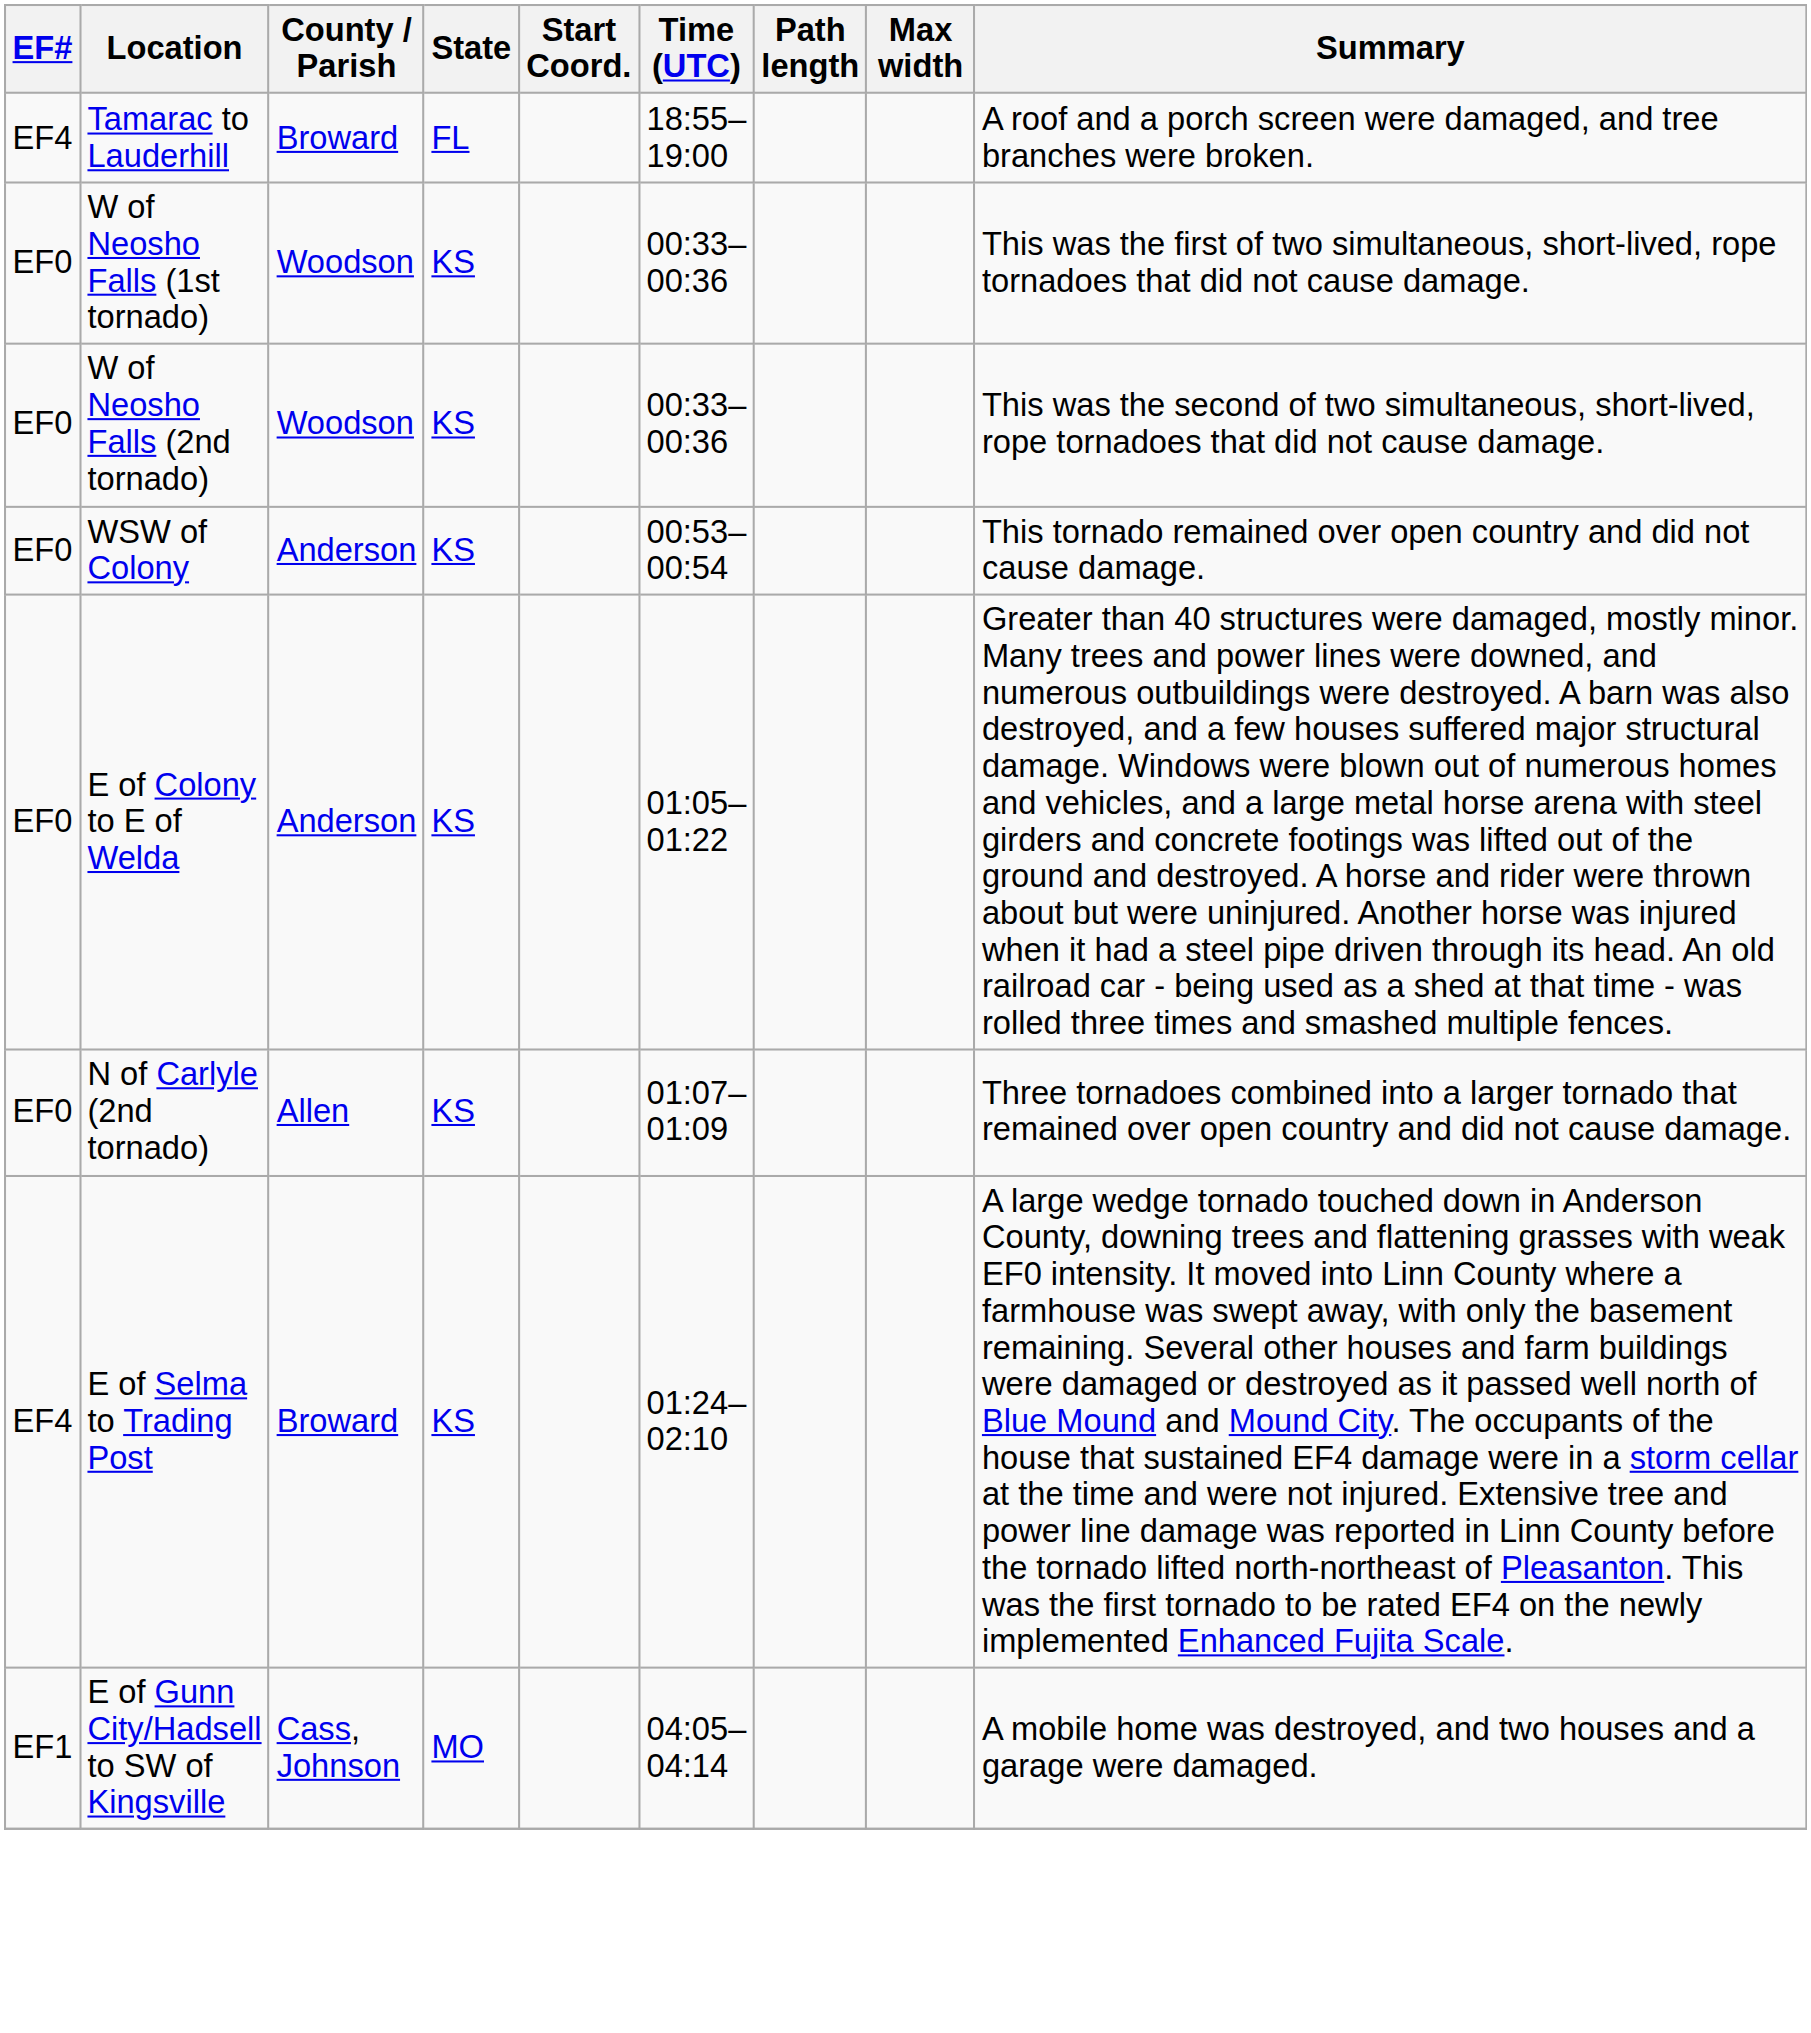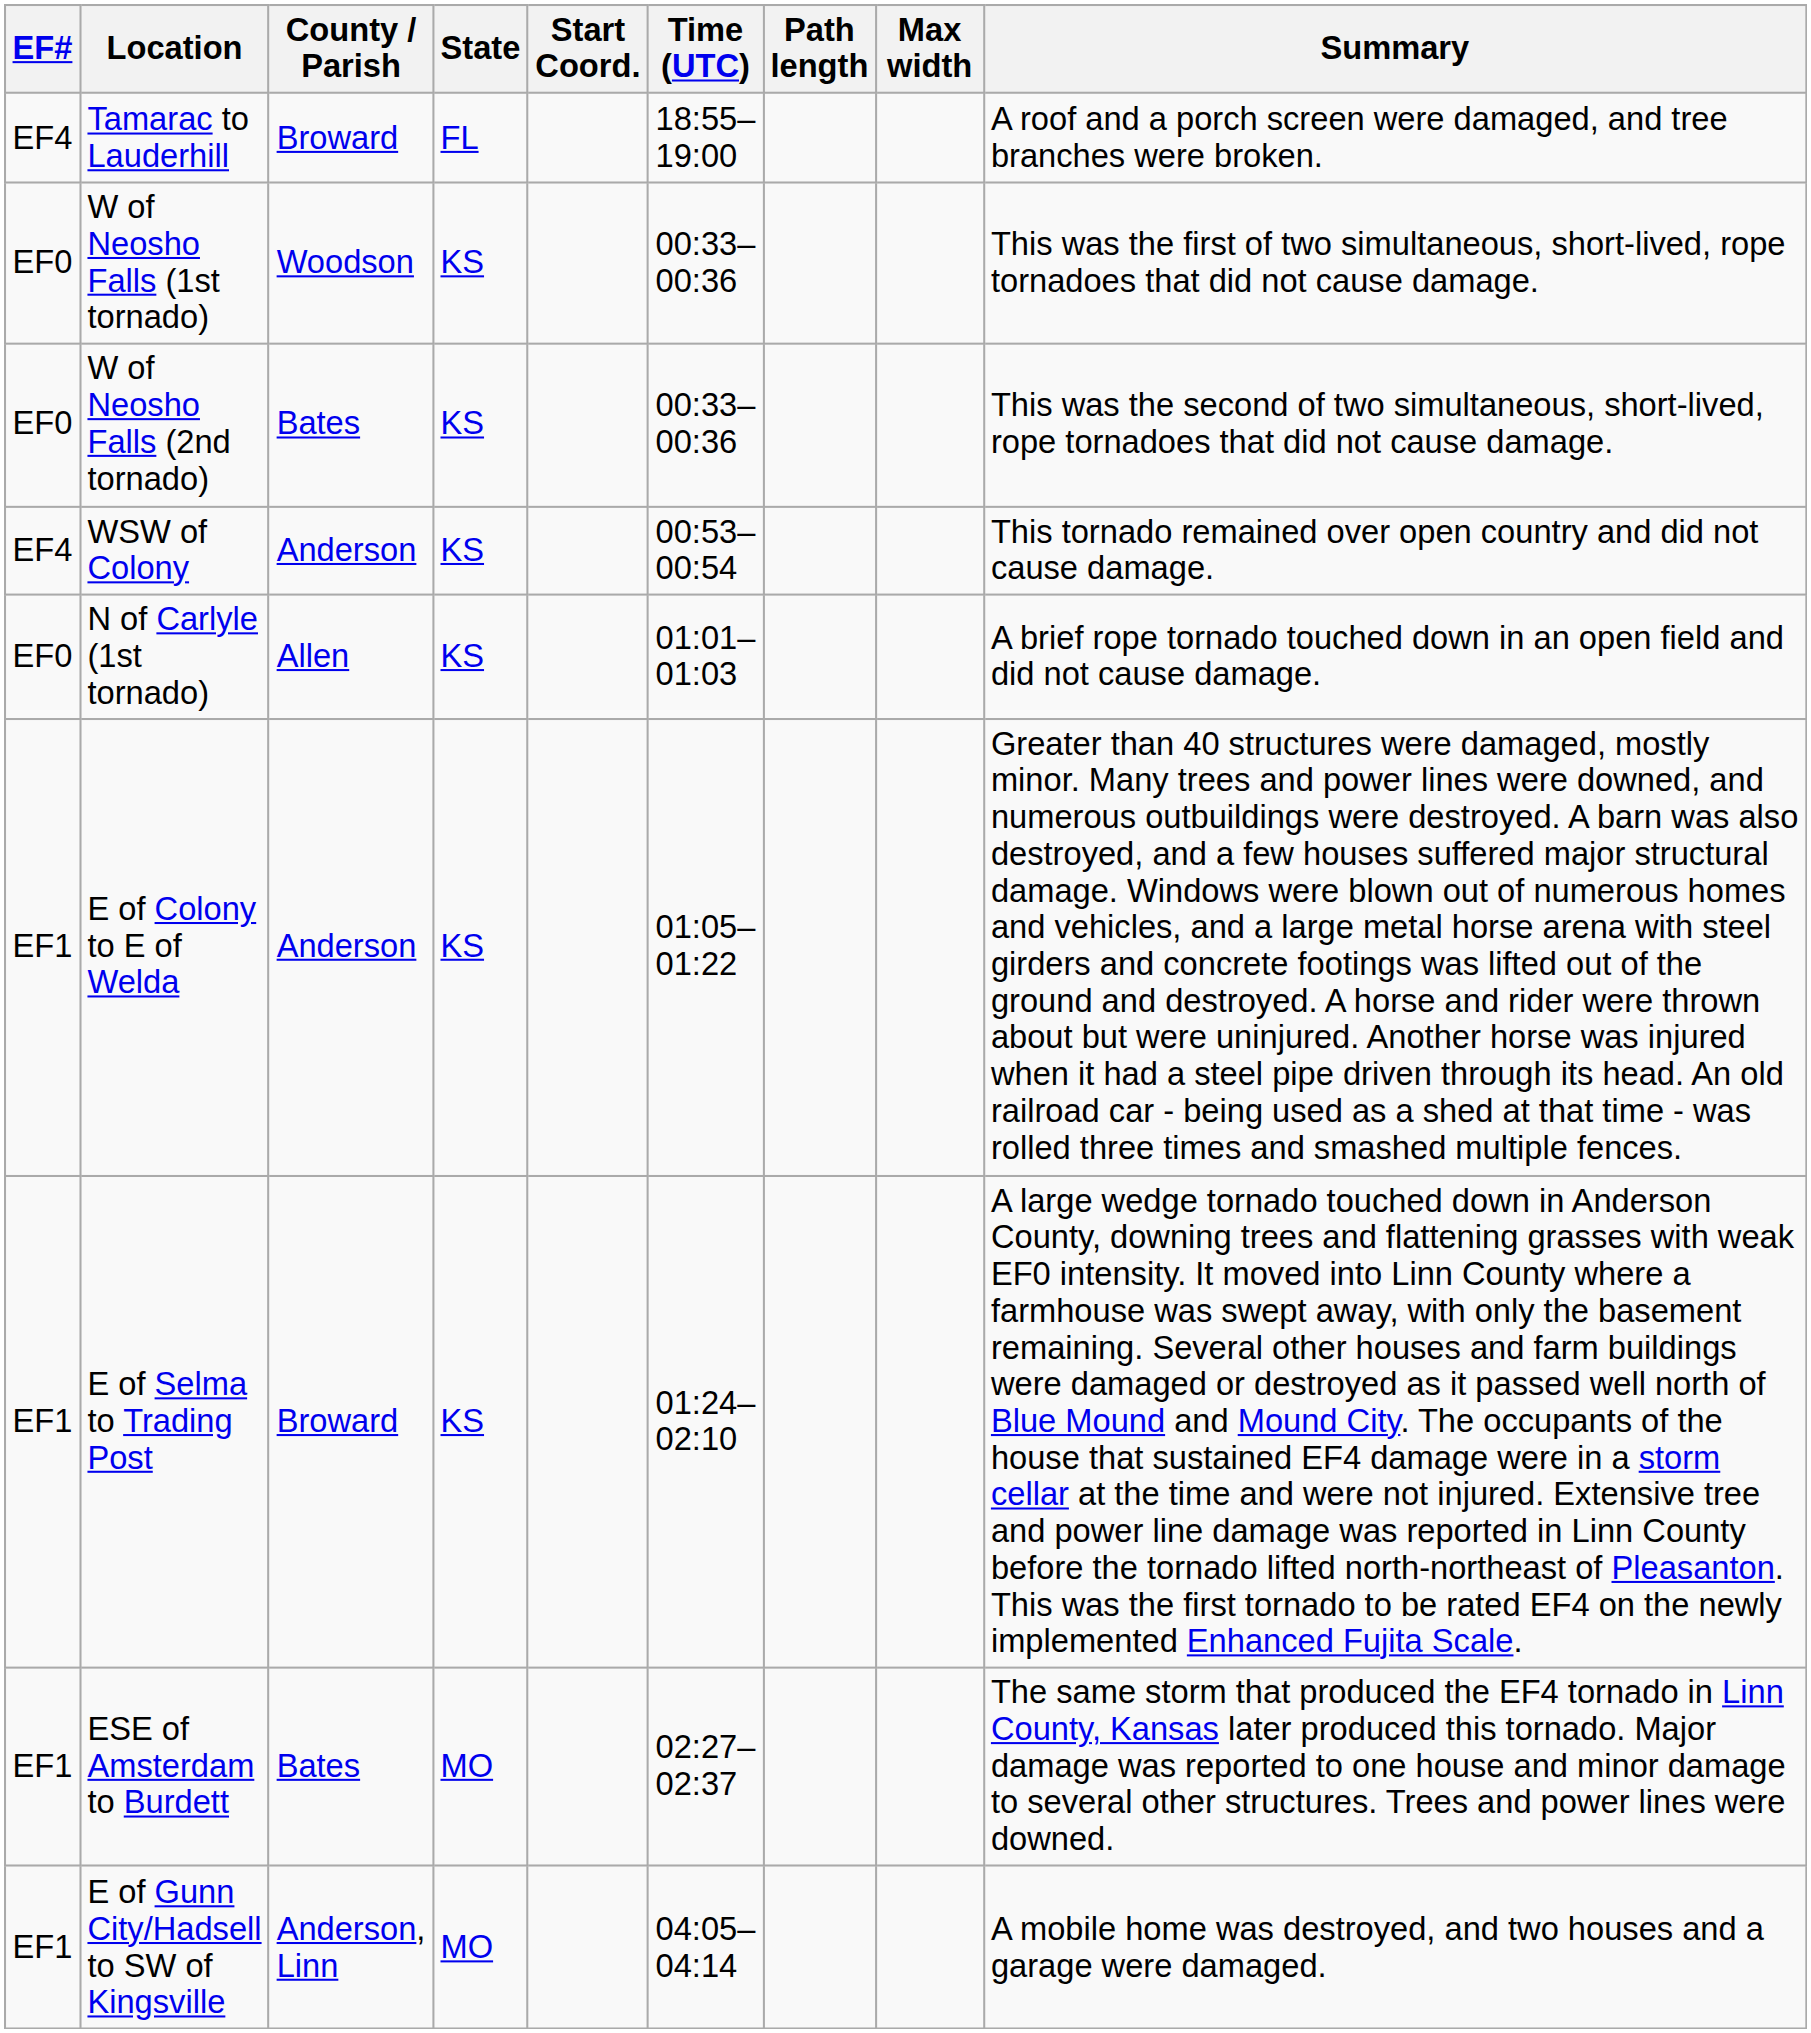(345, 424) Woodson -> (318, 424) Bates
(42, 549) EF0 -> (42, 549) EF4
+ row: (173, 656)
(42, 821) EF0 -> (42, 946) EF1
- row: (173, 1112)
(42, 1420) EF4 -> (42, 1420) EF1
+ row: (171, 1766)
(338, 1748) Cass, Johnson -> (351, 1946) Anderson, Linn
